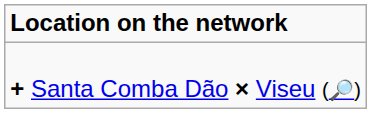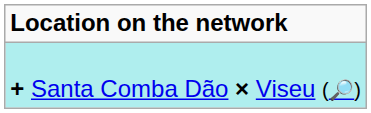(186, 88) no background -> (186, 88) paleturquoise background
